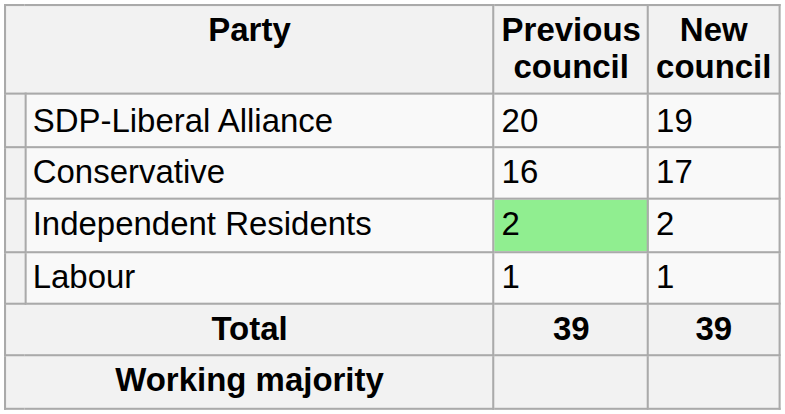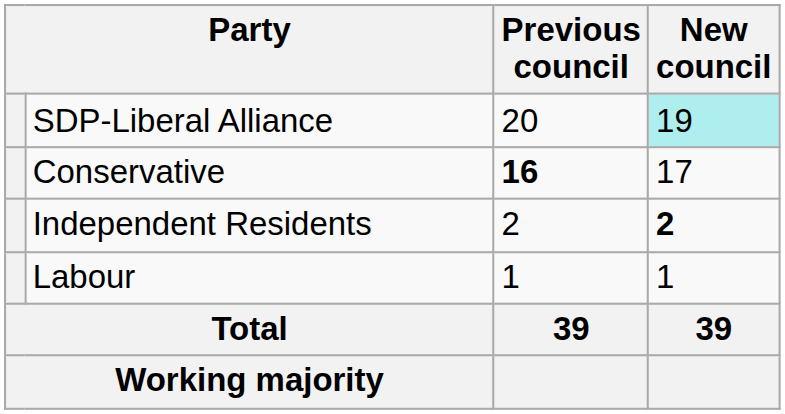(674, 119) no background -> (674, 119) paleturquoise background
(520, 172) normal -> (520, 172) bold
(511, 224) lightgreen background -> (511, 224) no background
(665, 224) normal -> (665, 224) bold
